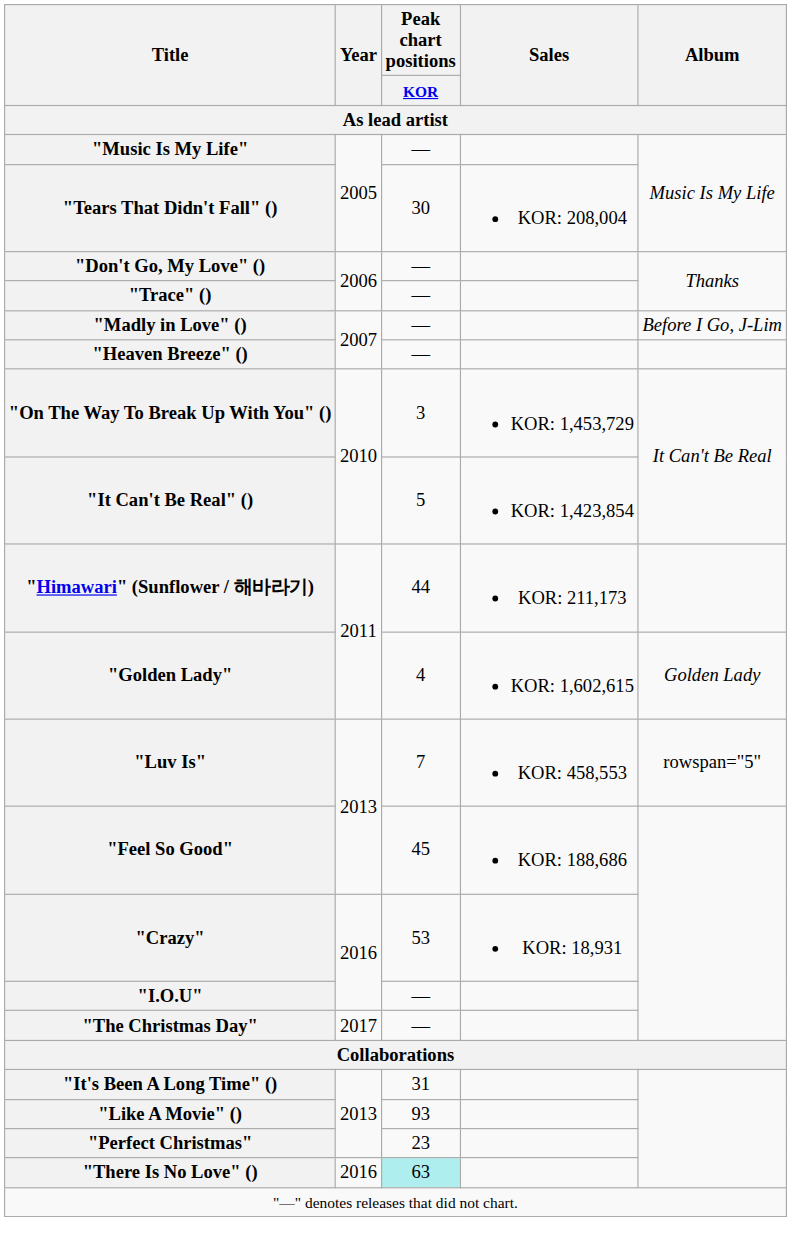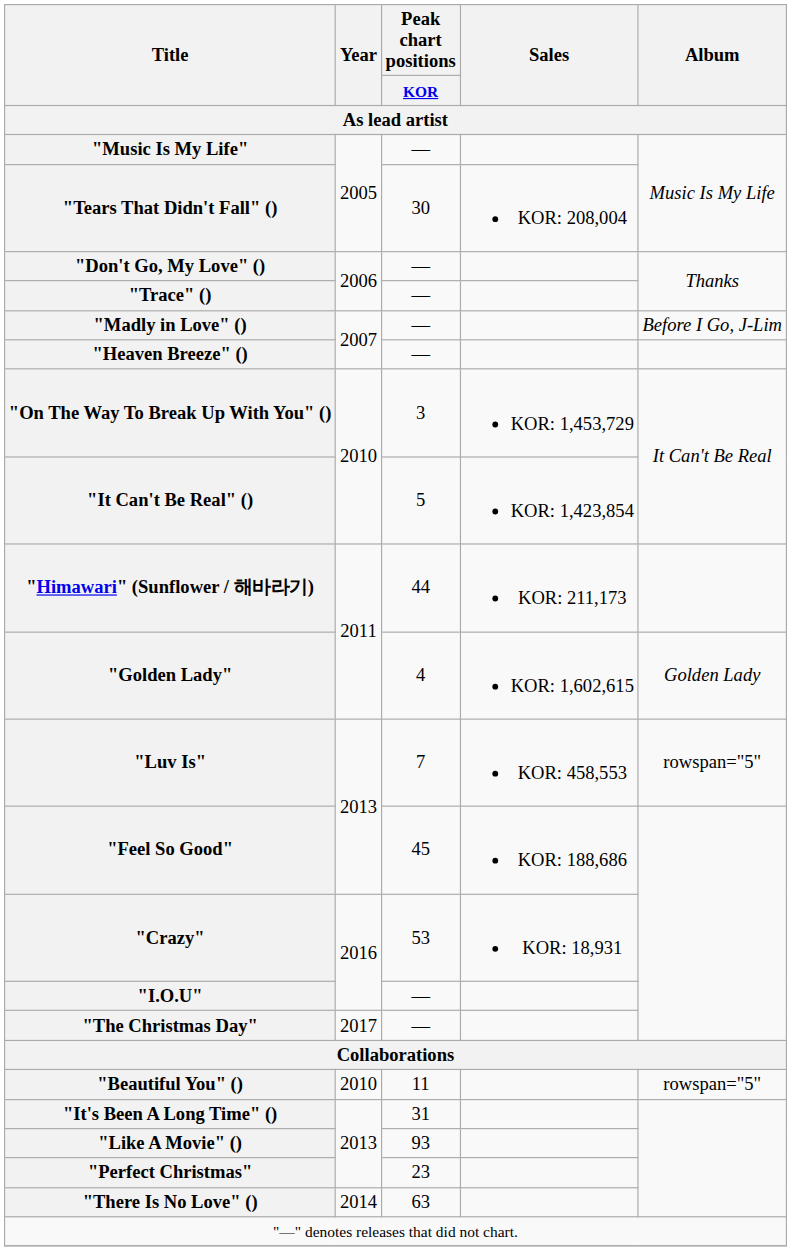+ row: (170, 1084)
(358, 1172) 2016 -> (358, 1201) 2014
(421, 1172) paleturquoise background -> (421, 1201) no background
